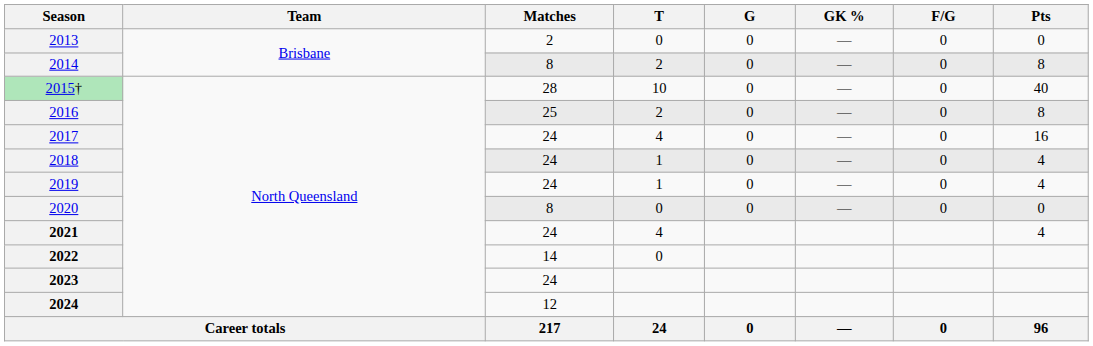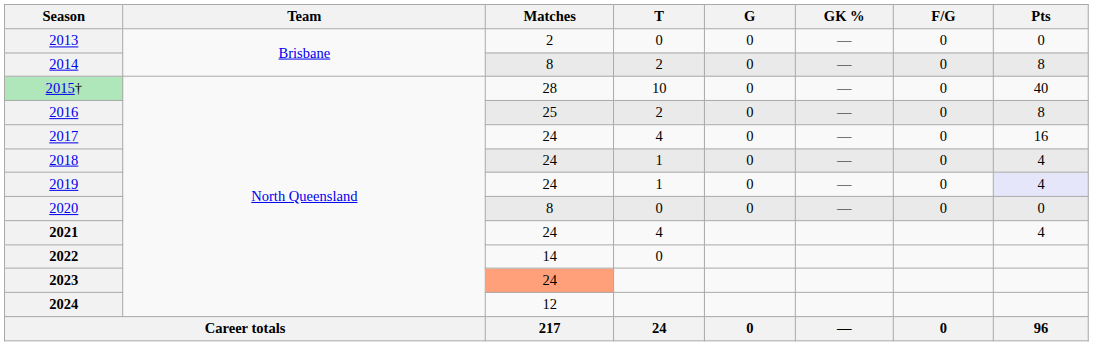(1041, 184) no background -> (1041, 184) lavender background
(550, 280) no background -> (550, 280) lightsalmon background
